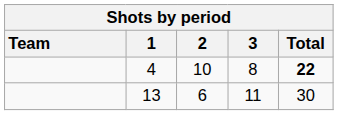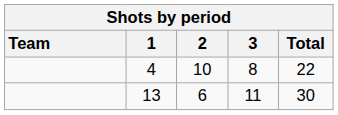(306, 69) bold -> (306, 69) normal
